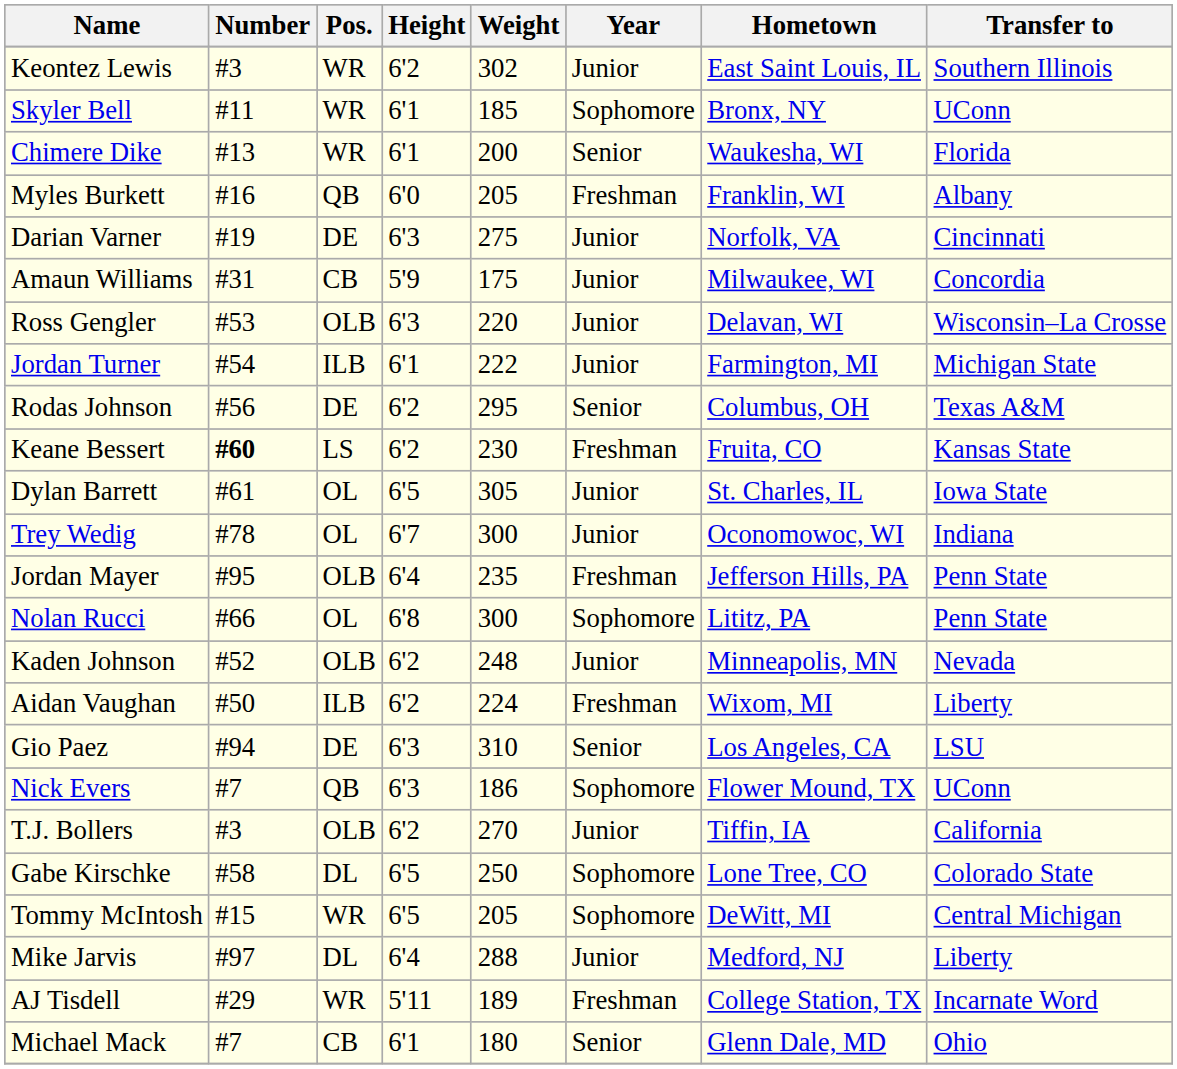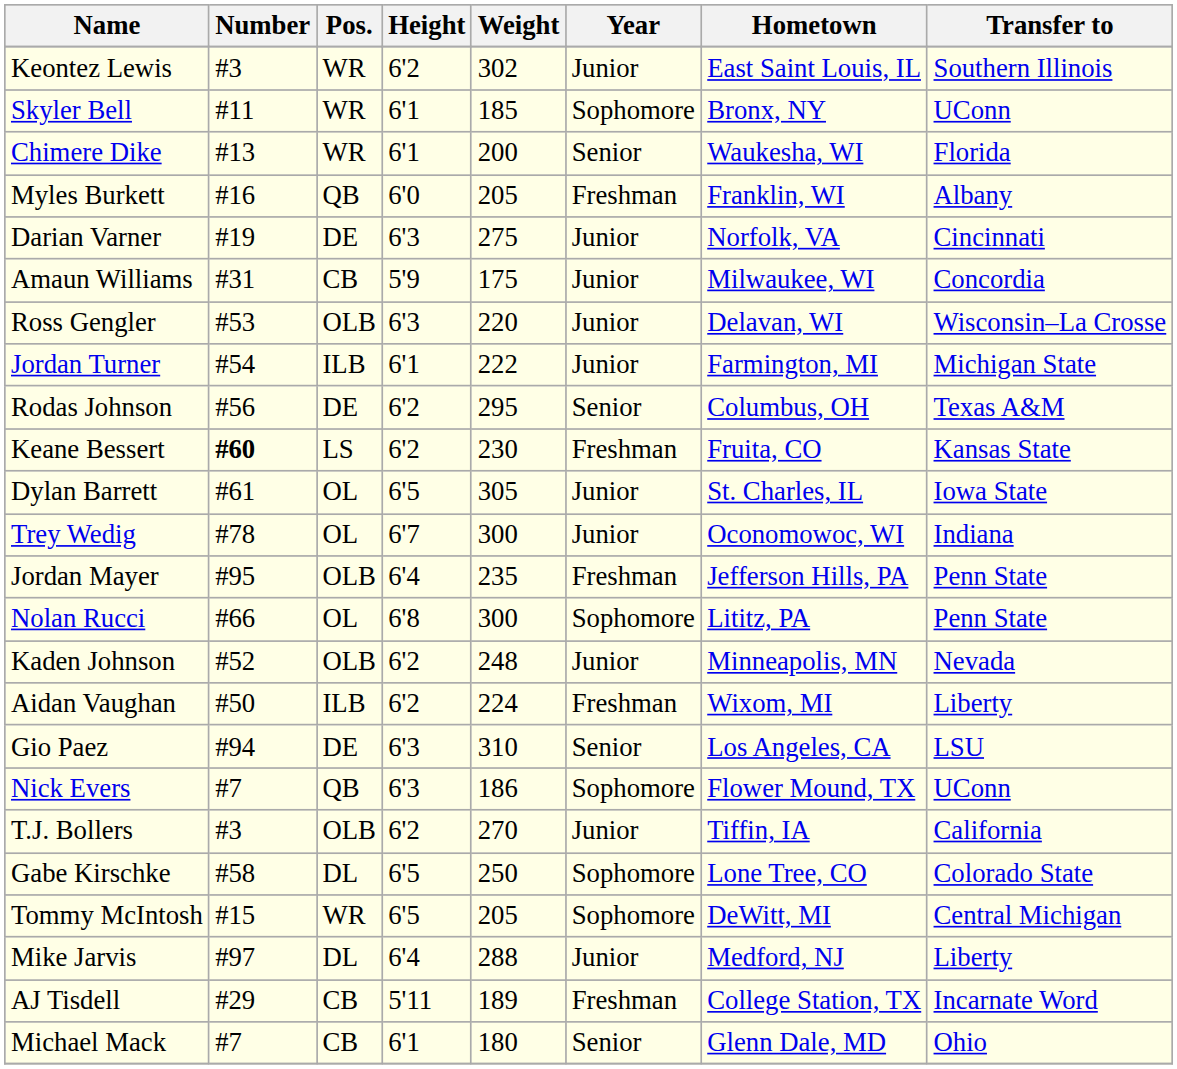(344, 1000) WR -> (340, 1000) CB
